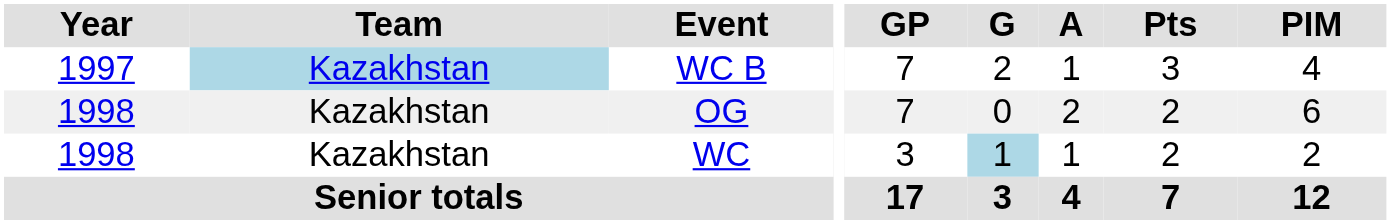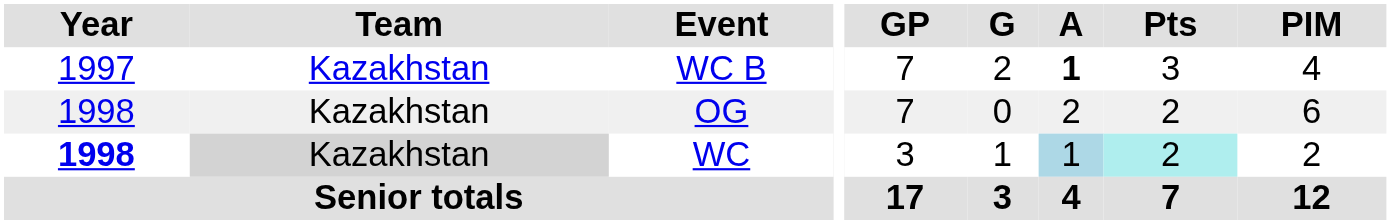(399, 68) lightblue background -> (399, 68) no background
(1071, 68) normal -> (1071, 68) bold
(96, 154) normal -> (96, 154) bold
(399, 154) no background -> (399, 154) lightgrey background
(1002, 154) lightblue background -> (1002, 154) no background
(1071, 154) no background -> (1071, 154) lightblue background
(1171, 154) no background -> (1171, 154) paleturquoise background
